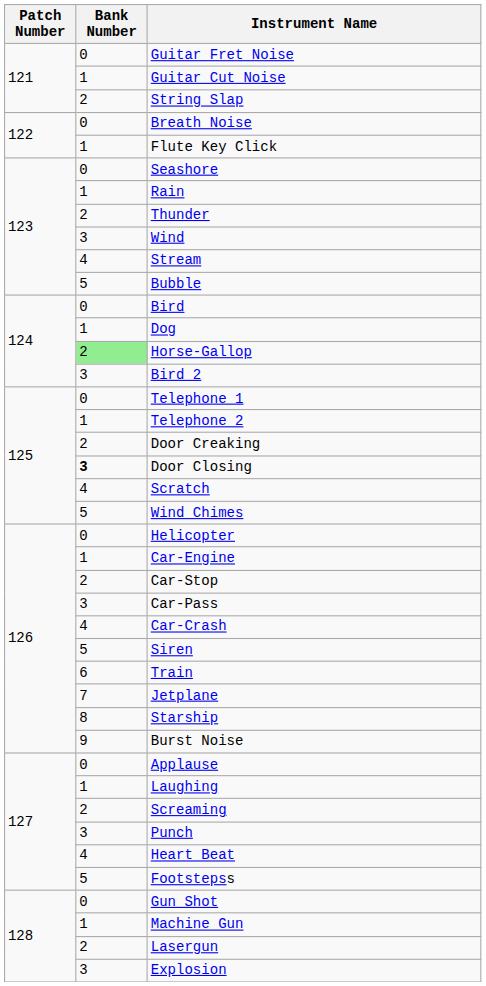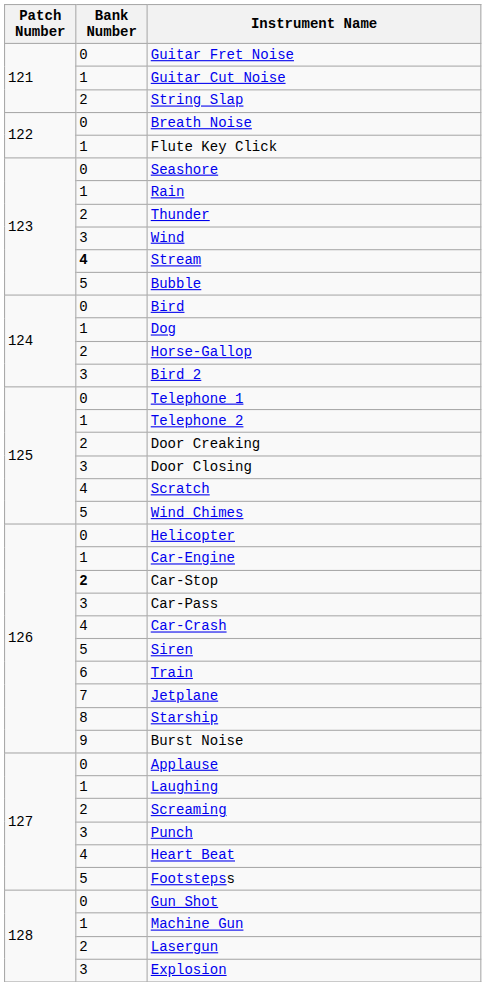(84, 261) normal -> (84, 261) bold
(84, 353) lightgreen background -> (84, 353) no background
(84, 467) bold -> (84, 467) normal
(84, 581) normal -> (84, 581) bold
